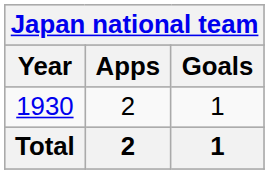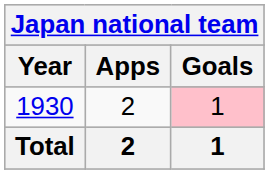(217, 106) no background -> (217, 106) pink background
